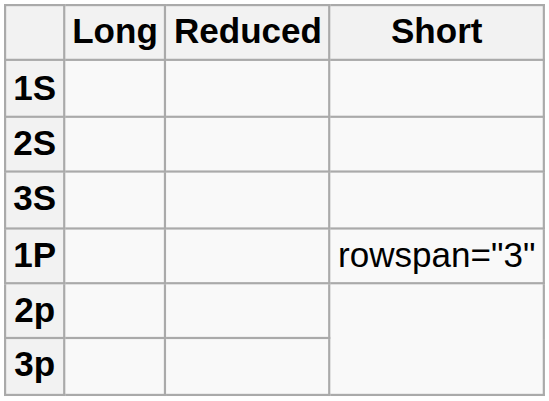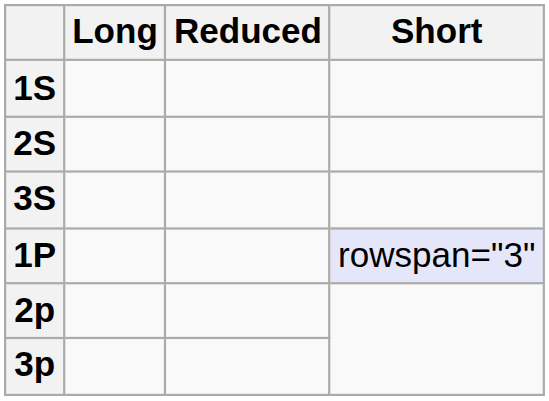(437, 254) no background -> (437, 254) lavender background
